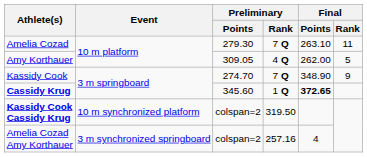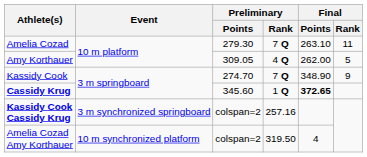(139, 112) 10 m synchronized platform -> (144, 112) 3 m synchronized springboard
(281, 112) 319.50 -> (281, 112) 257.16
(144, 139) 3 m synchronized springboard -> (139, 139) 10 m synchronized platform
(281, 139) 257.16 -> (281, 139) 319.50
